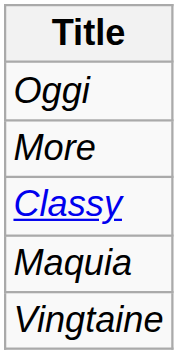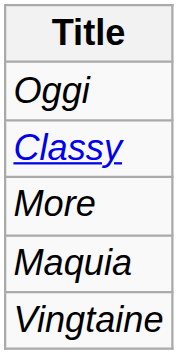(55, 147) More -> (68, 147) Classy
(68, 205) Classy -> (55, 205) More
